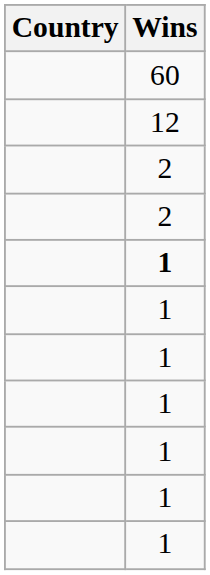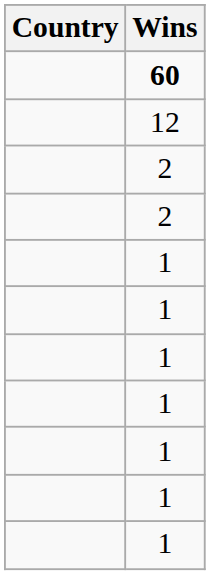(165, 74) normal -> (165, 74) bold
(165, 262) bold -> (165, 262) normal
